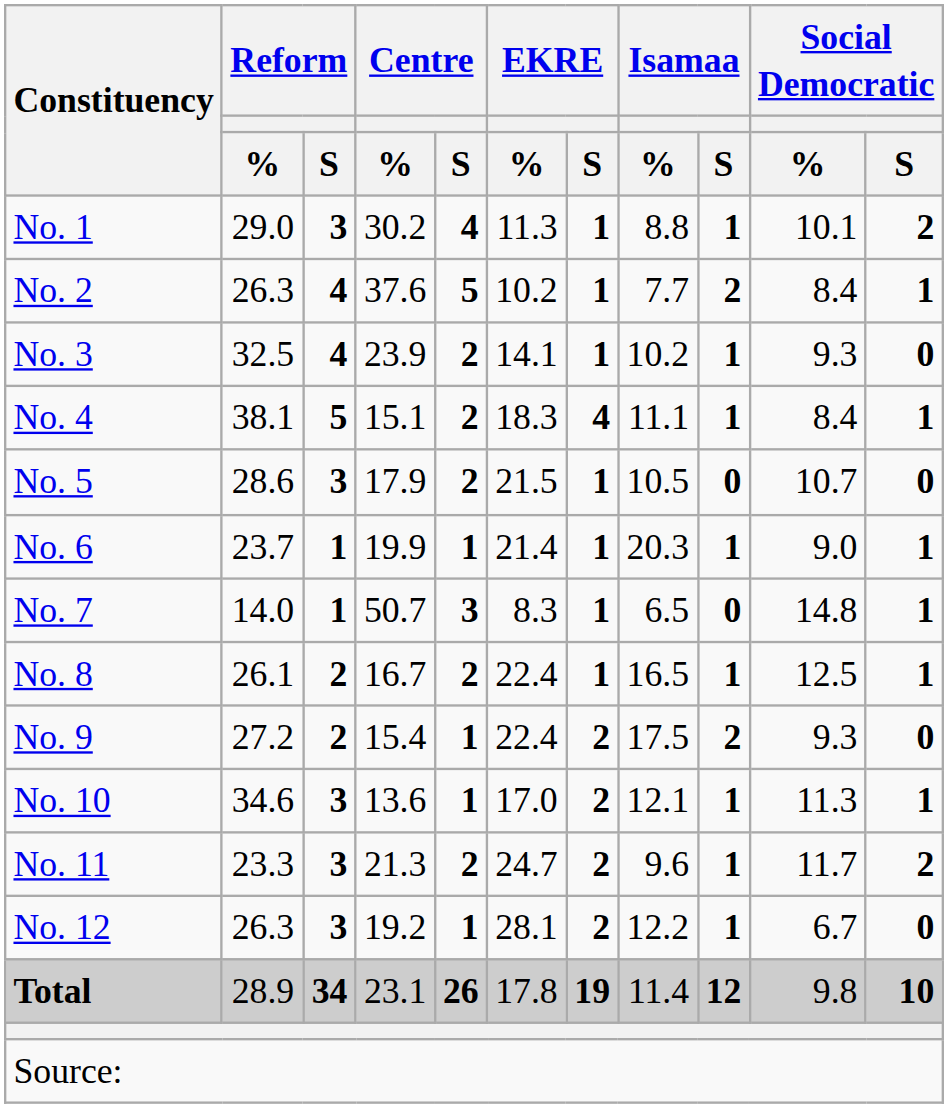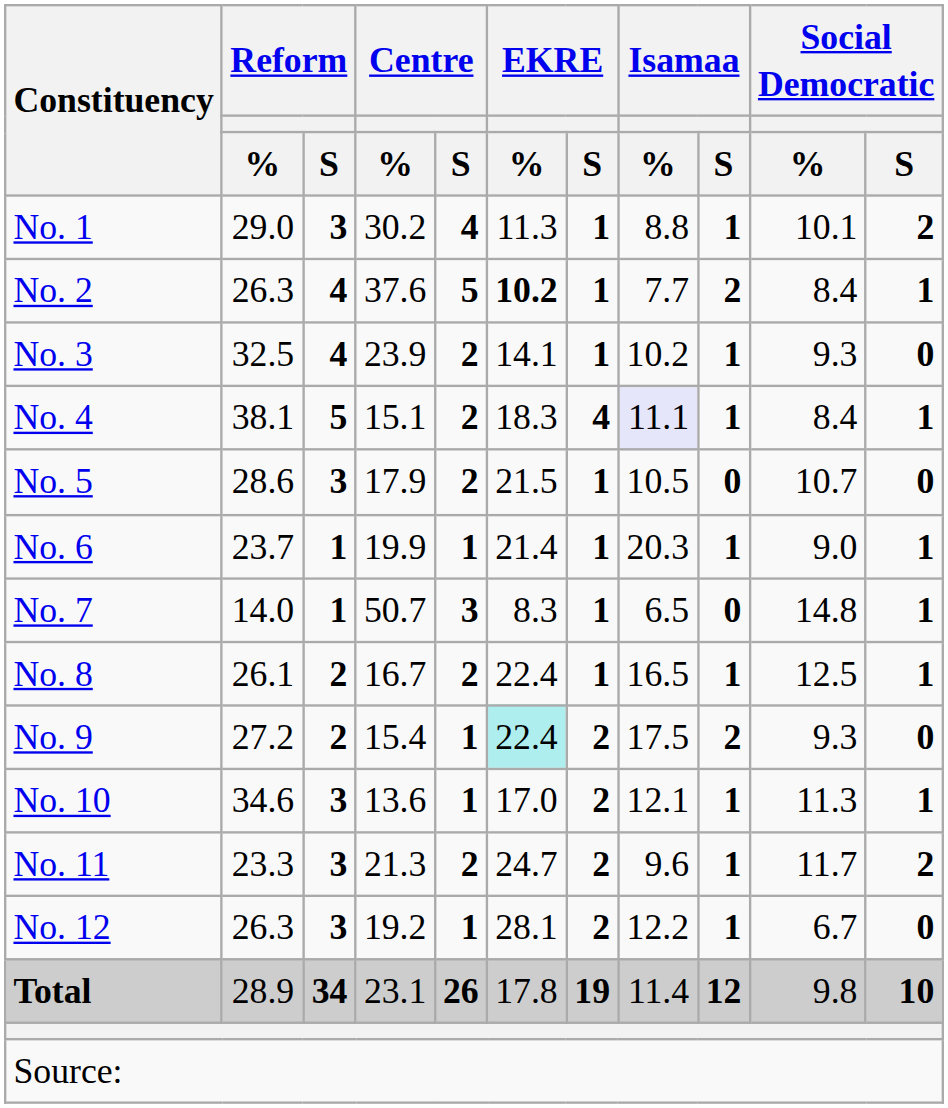(526, 290) normal -> (526, 290) bold
(658, 418) no background -> (658, 418) lavender background
(526, 736) no background -> (526, 736) paleturquoise background
